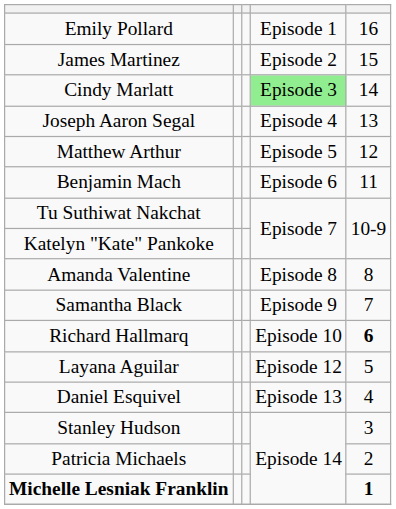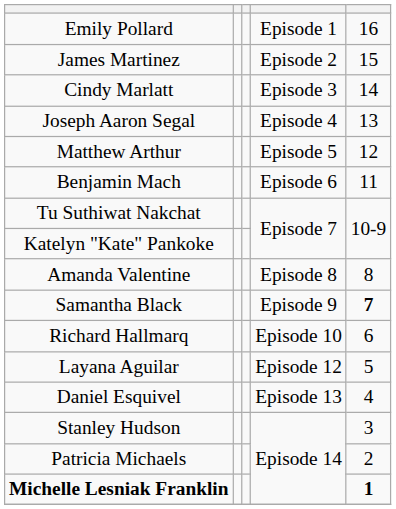(299, 90) lightgreen background -> (299, 90) no background
(368, 305) normal -> (368, 305) bold
(368, 335) bold -> (368, 335) normal
